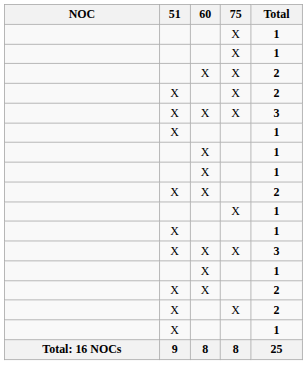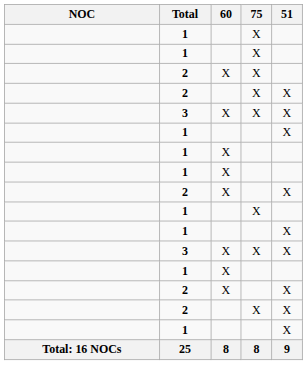columns swapped: (175, 14) <-> (277, 14)
